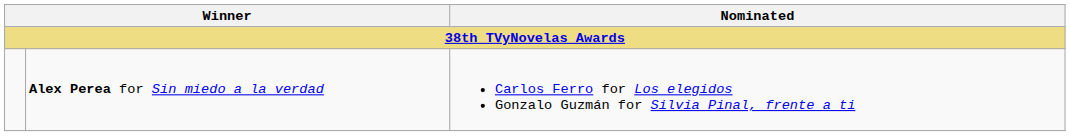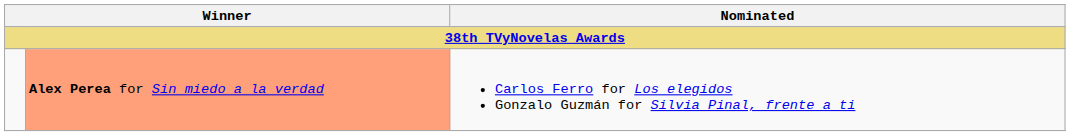(176, 90) no background -> (176, 90) lightsalmon background
